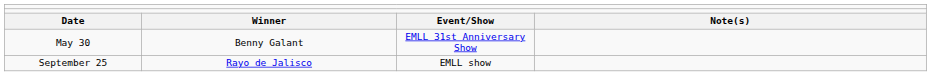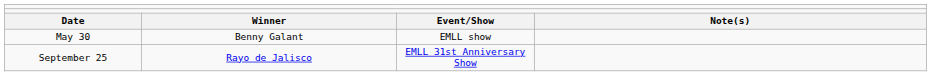(465, 42) EMLL 31st Anniversary Show -> (465, 37) EMLL show
(465, 63) EMLL show -> (465, 58) EMLL 31st Anniversary Show
